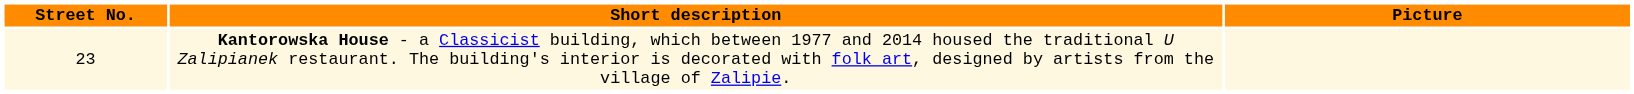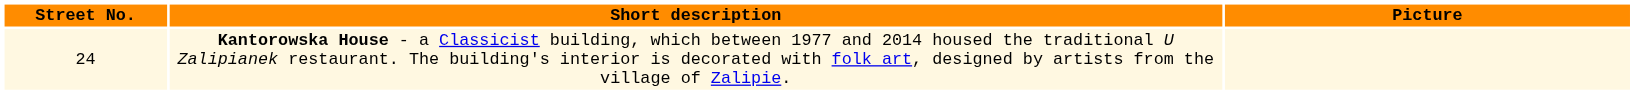(86, 59) 23 -> (86, 59) 24
